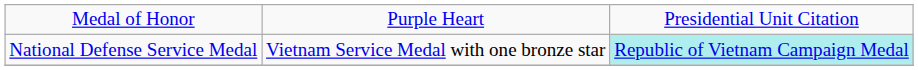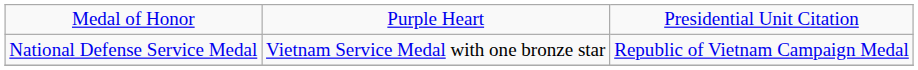(761, 49) paleturquoise background -> (761, 49) no background
